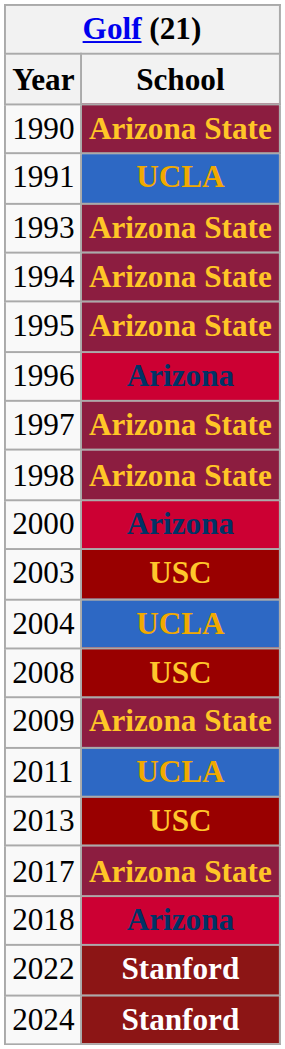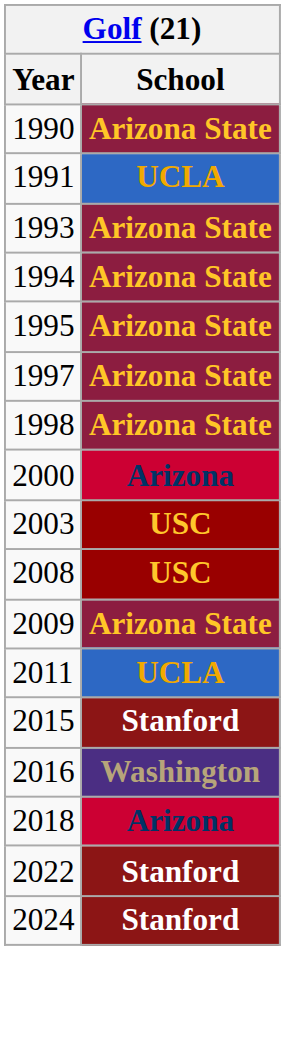- row: (43, 375)
- row: (43, 623)
- row: (43, 820)
+ row: (43, 721)
+ row: (43, 771)
- row: (43, 870)
